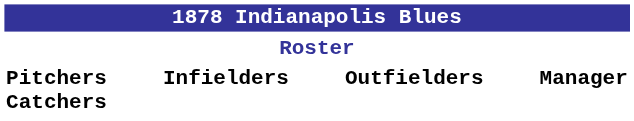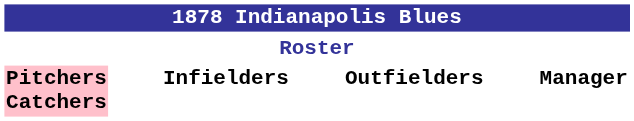(56, 91) no background -> (56, 91) pink background
